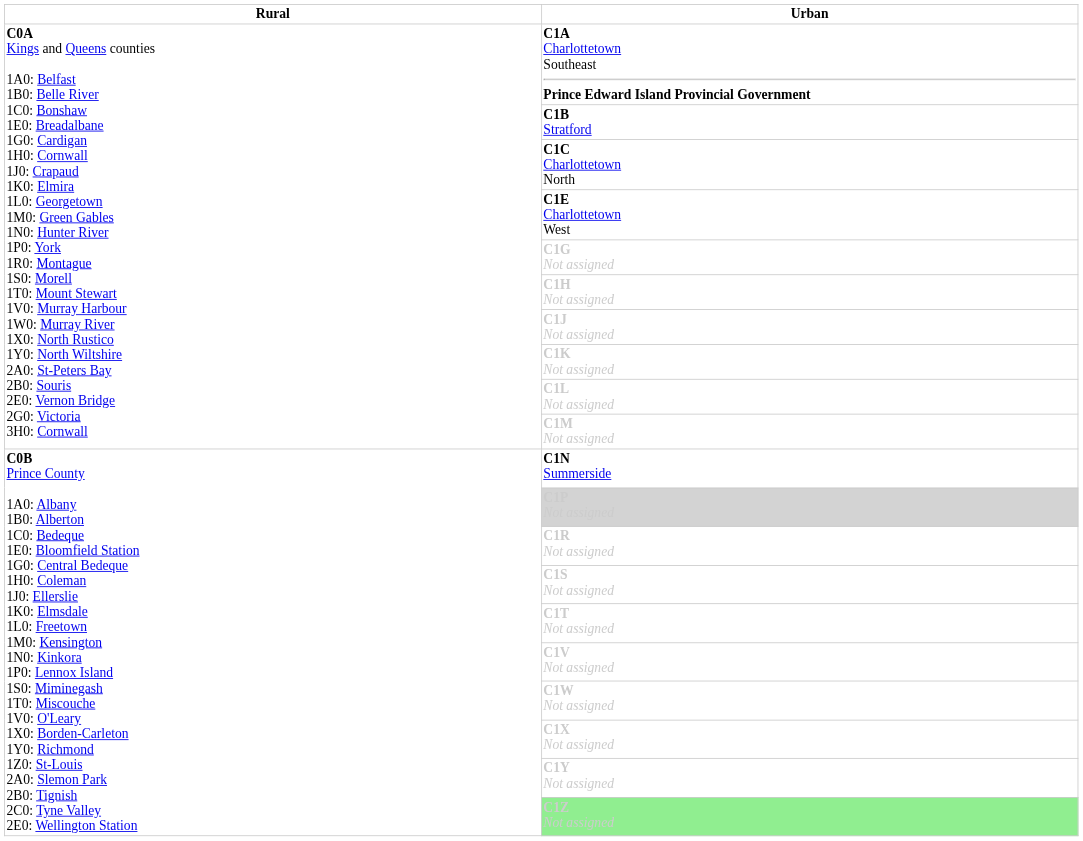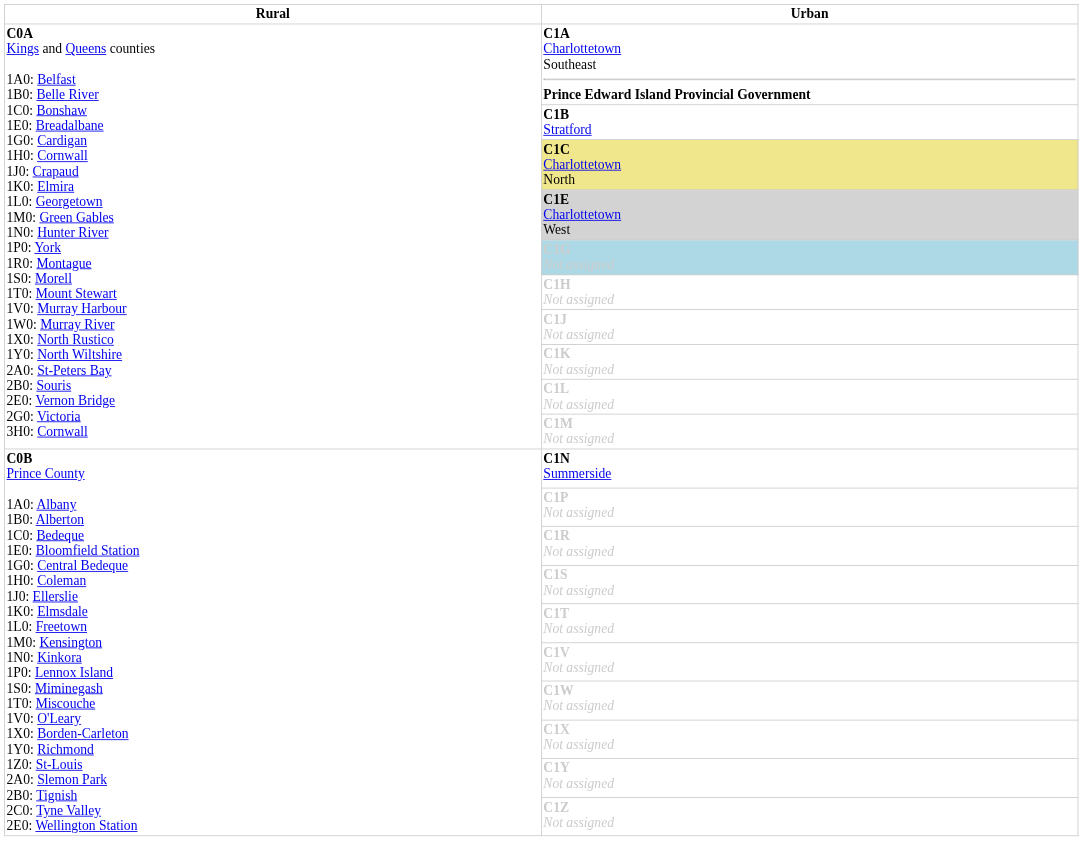(582, 164) no background -> (582, 164) khaki background
(582, 214) no background -> (582, 214) lightgrey background
(579, 257) no background -> (579, 257) lightblue background
(579, 505) lightgrey background -> (579, 505) no background
(579, 814) lightgreen background -> (579, 814) no background
